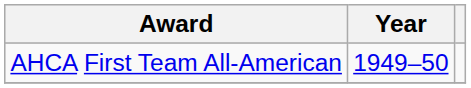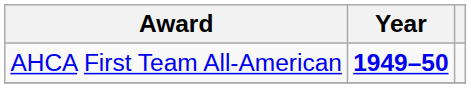(401, 62) normal -> (401, 62) bold
